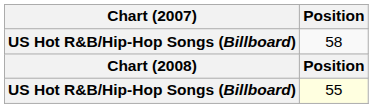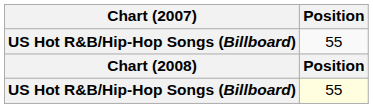(334, 41) 58 -> (334, 41) 55
